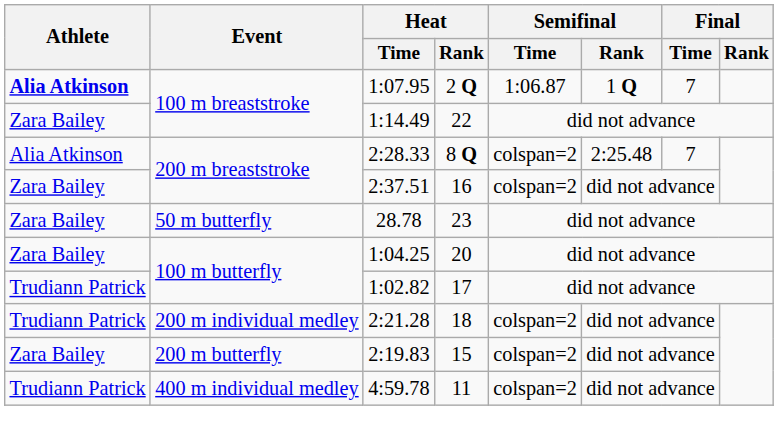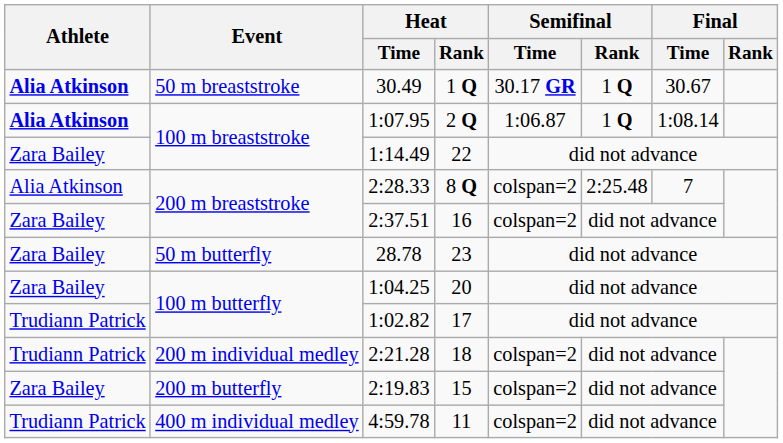+ row: (399, 86)
(691, 86) 7 -> (688, 120) 1:08.14
